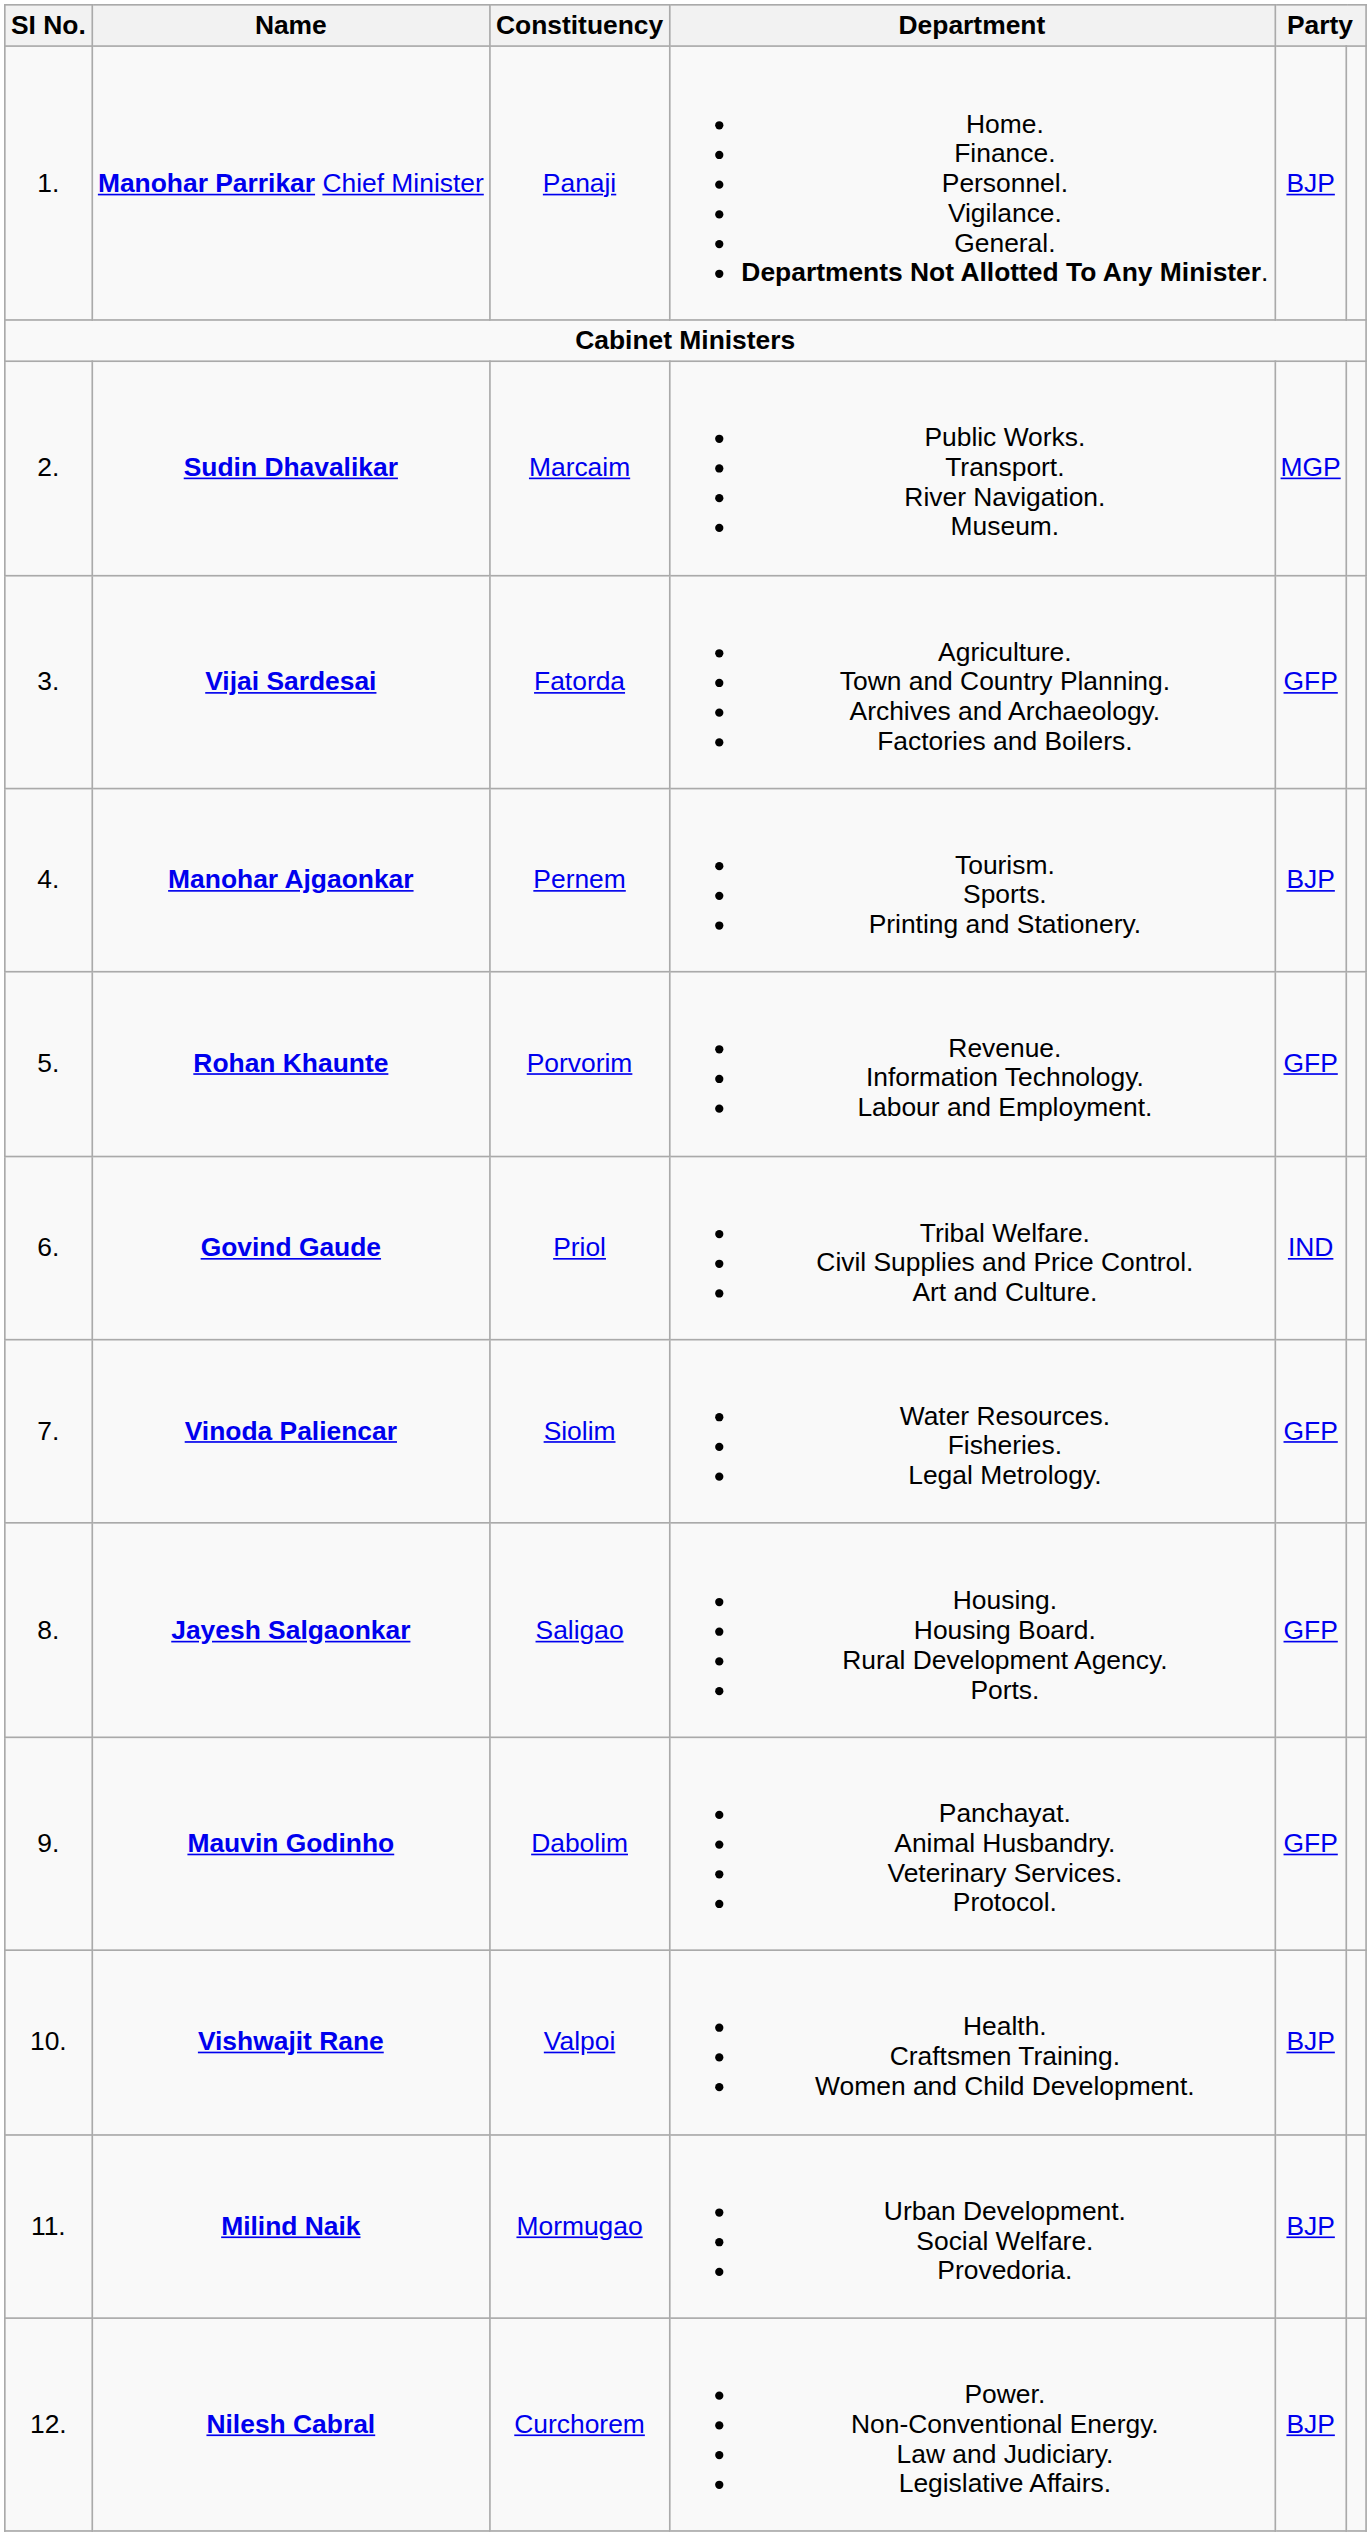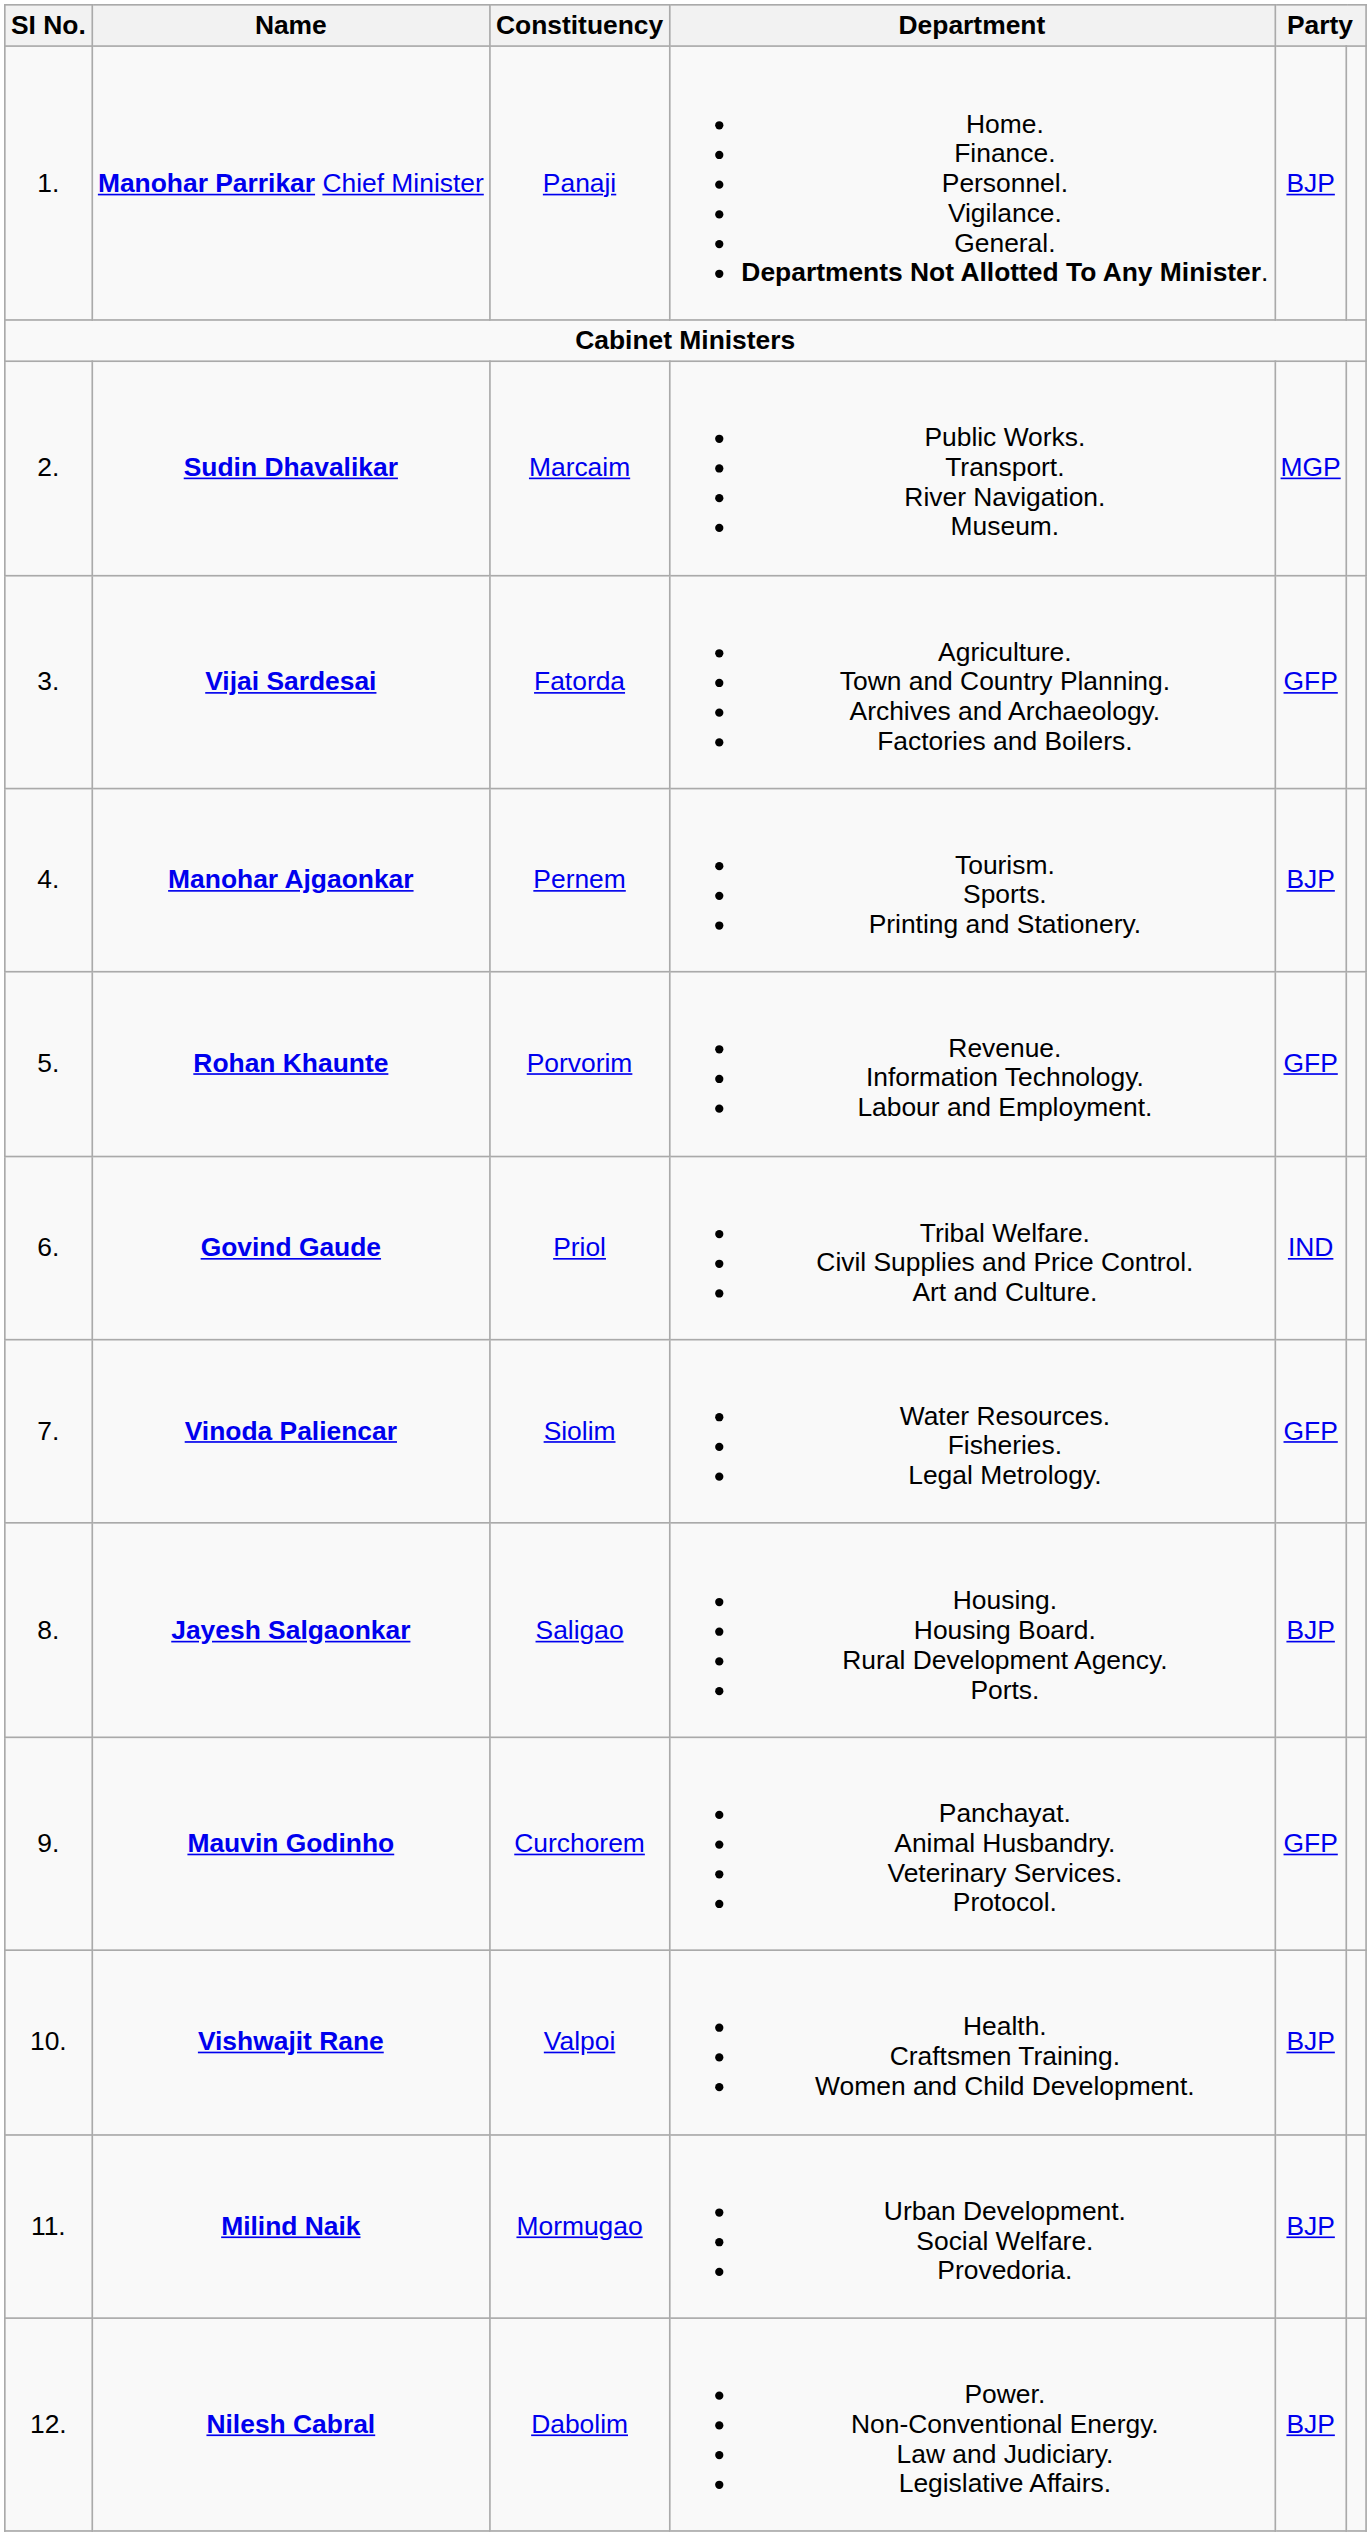(1311, 1629) GFP -> (1311, 1629) BJP
(580, 1843) Dabolim -> (580, 1843) Curchorem
(580, 2424) Curchorem -> (580, 2424) Dabolim
